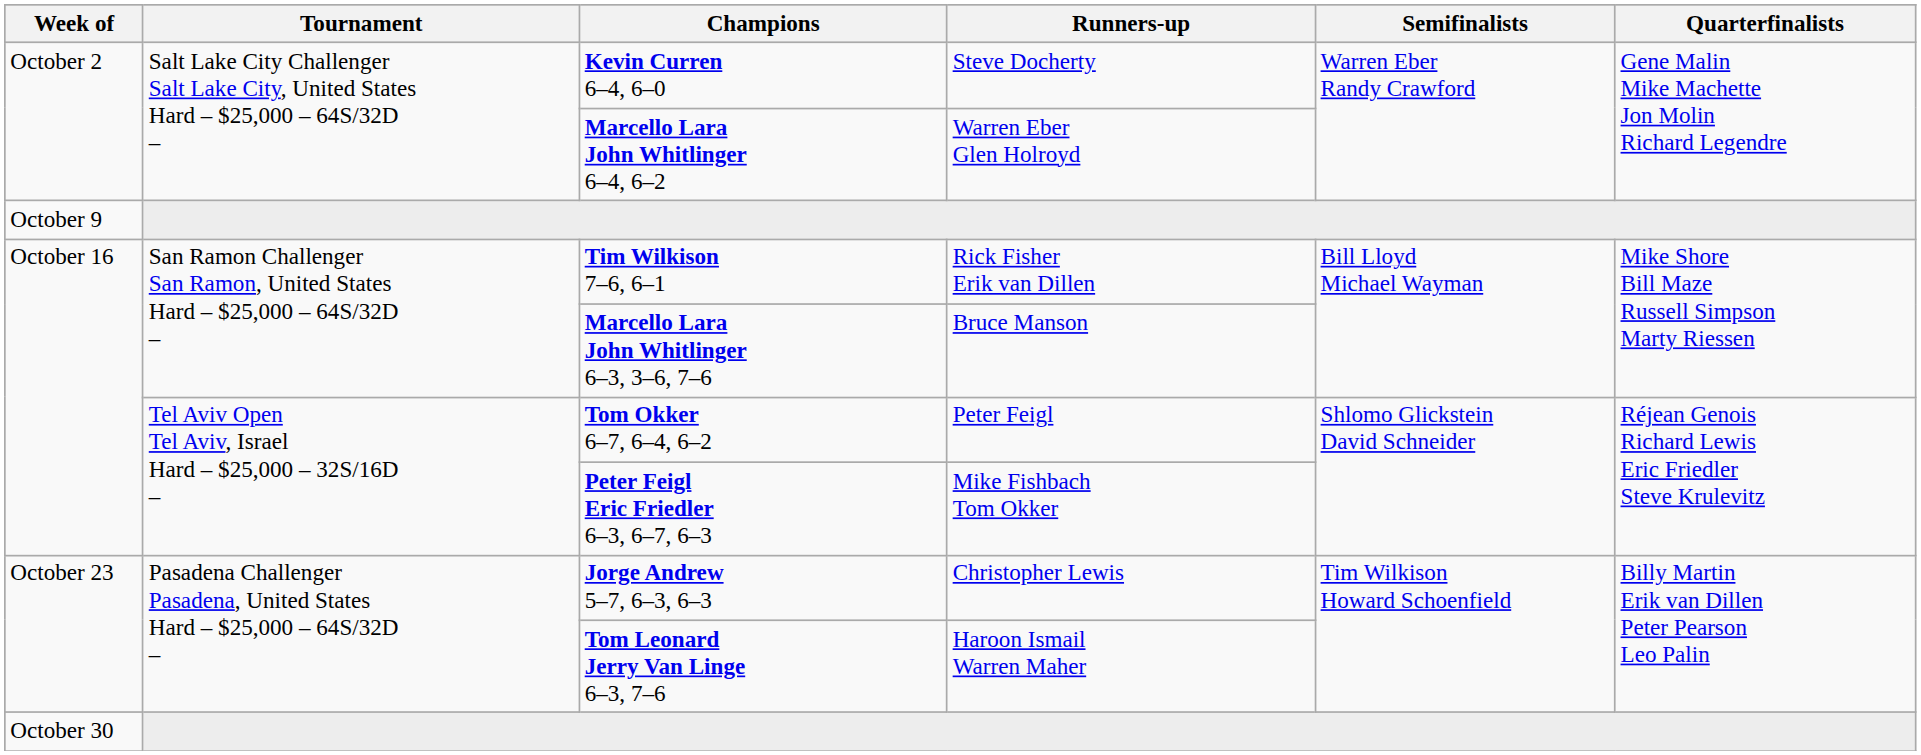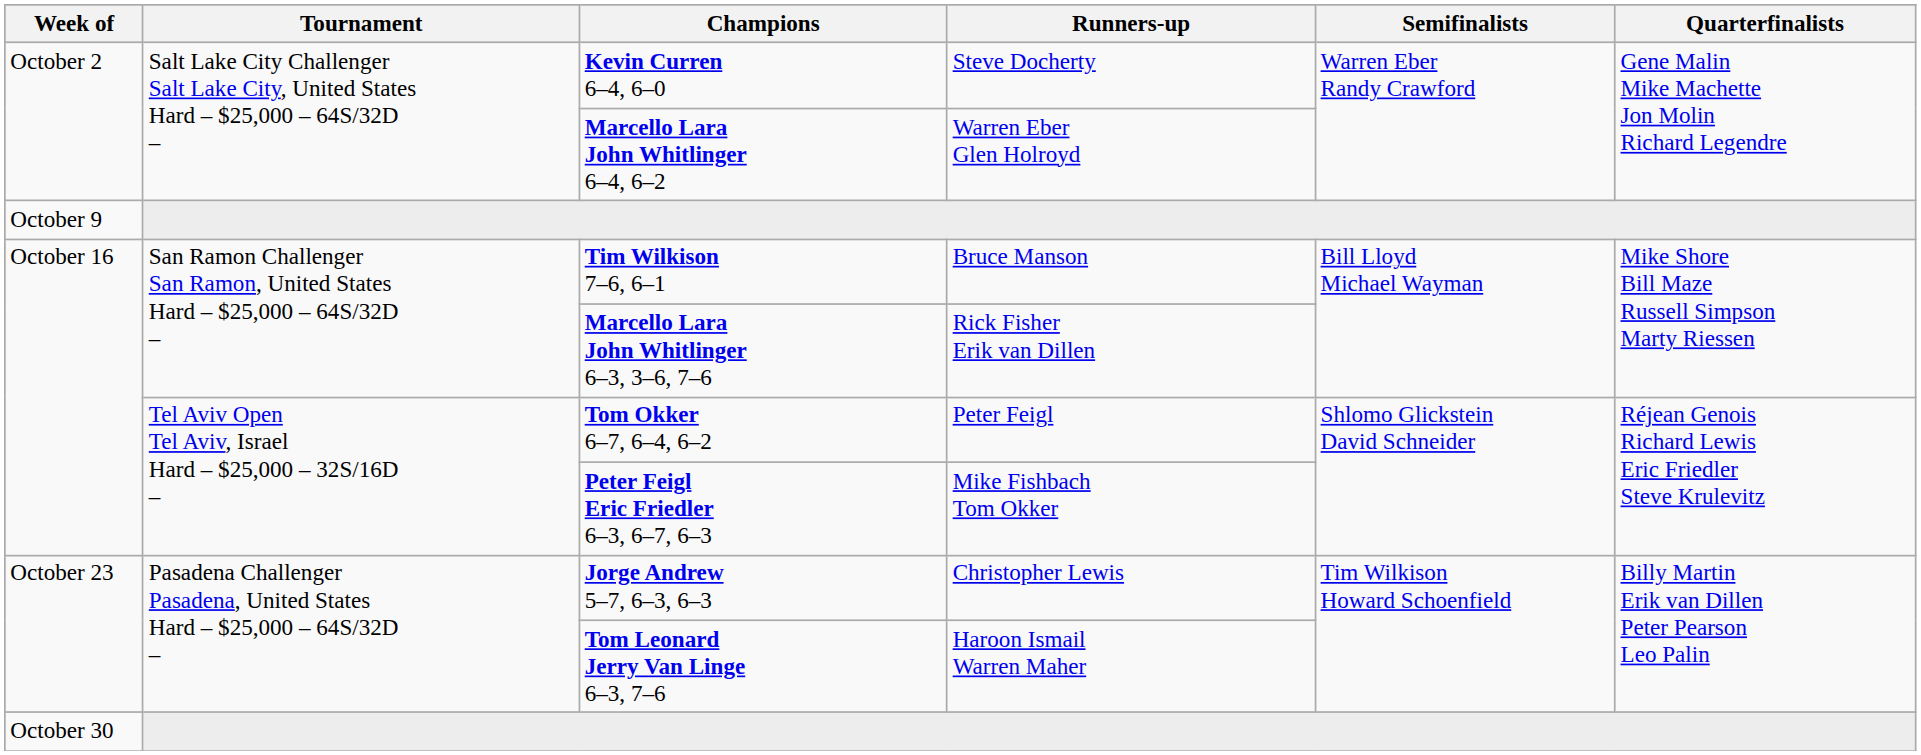(1024, 270) Rick Fisher Erik van Dillen -> (1020, 257) Bruce Manson
(1020, 322) Bruce Manson -> (1024, 336) Rick Fisher Erik van Dillen
